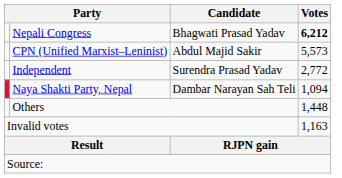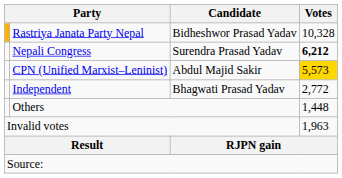+ row: (78, 32)
(229, 32) Bhagwati Prasad Yadav -> (227, 51) Surendra Prasad Yadav
(314, 51) no background -> (315, 70) gold background
(227, 70) Surendra Prasad Yadav -> (229, 88) Bhagwati Prasad Yadav
- row: (72, 88)
(314, 126) 1,163 -> (315, 126) 1,963
